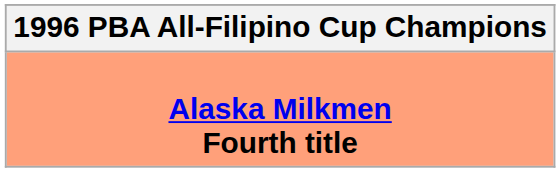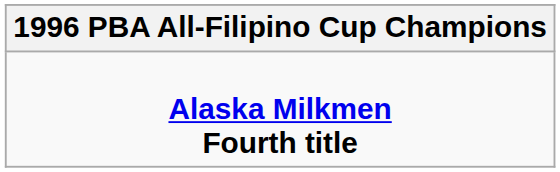(280, 125) lightsalmon background -> (280, 125) no background
